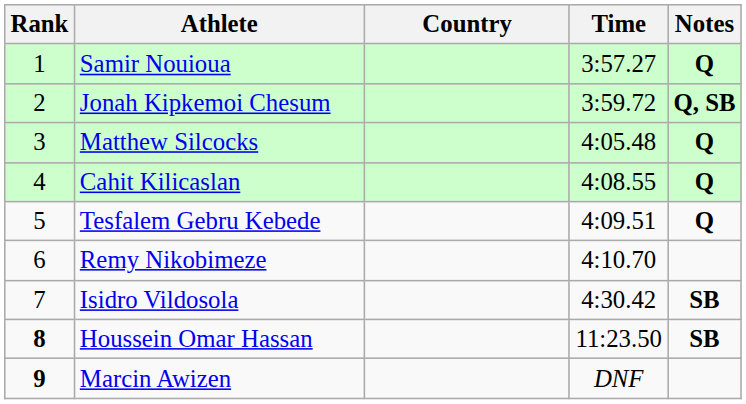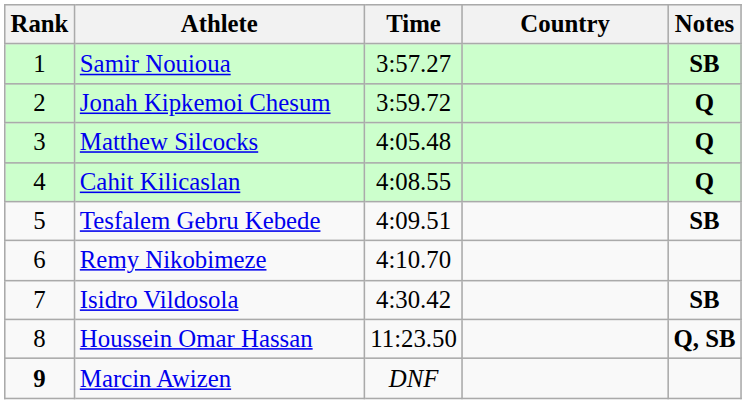columns swapped: (467, 24) <-> (619, 24)
(704, 63) Q -> (704, 63) SB
(704, 102) Q, SB -> (704, 102) Q
(704, 220) Q -> (704, 220) SB
(39, 338) bold -> (39, 338) normal
(704, 338) SB -> (704, 338) Q, SB
